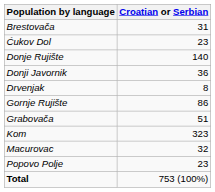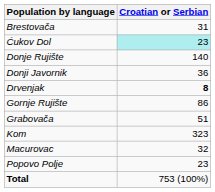(203, 42) no background -> (203, 42) paleturquoise background
(206, 88) normal -> (206, 88) bold
